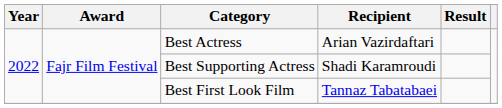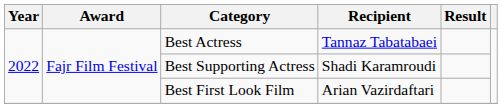(378, 41) Arian Vazirdaftari -> (379, 41) Tannaz Tabatabaei
(379, 90) Tannaz Tabatabaei -> (378, 90) Arian Vazirdaftari
